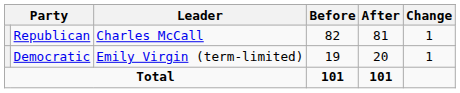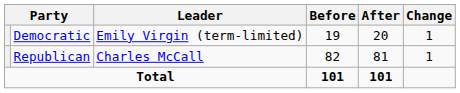rows swapped: (52, 36) <-> (52, 56)
